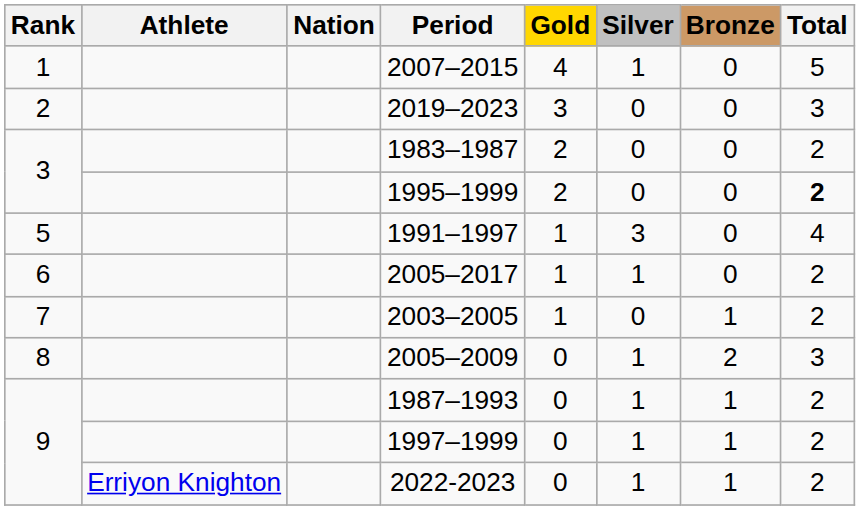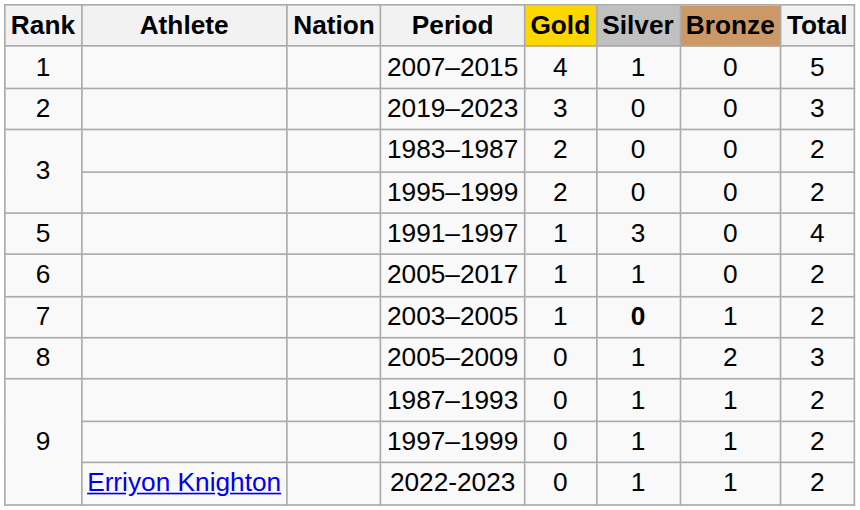(817, 191) bold -> (817, 191) normal
(638, 316) normal -> (638, 316) bold
